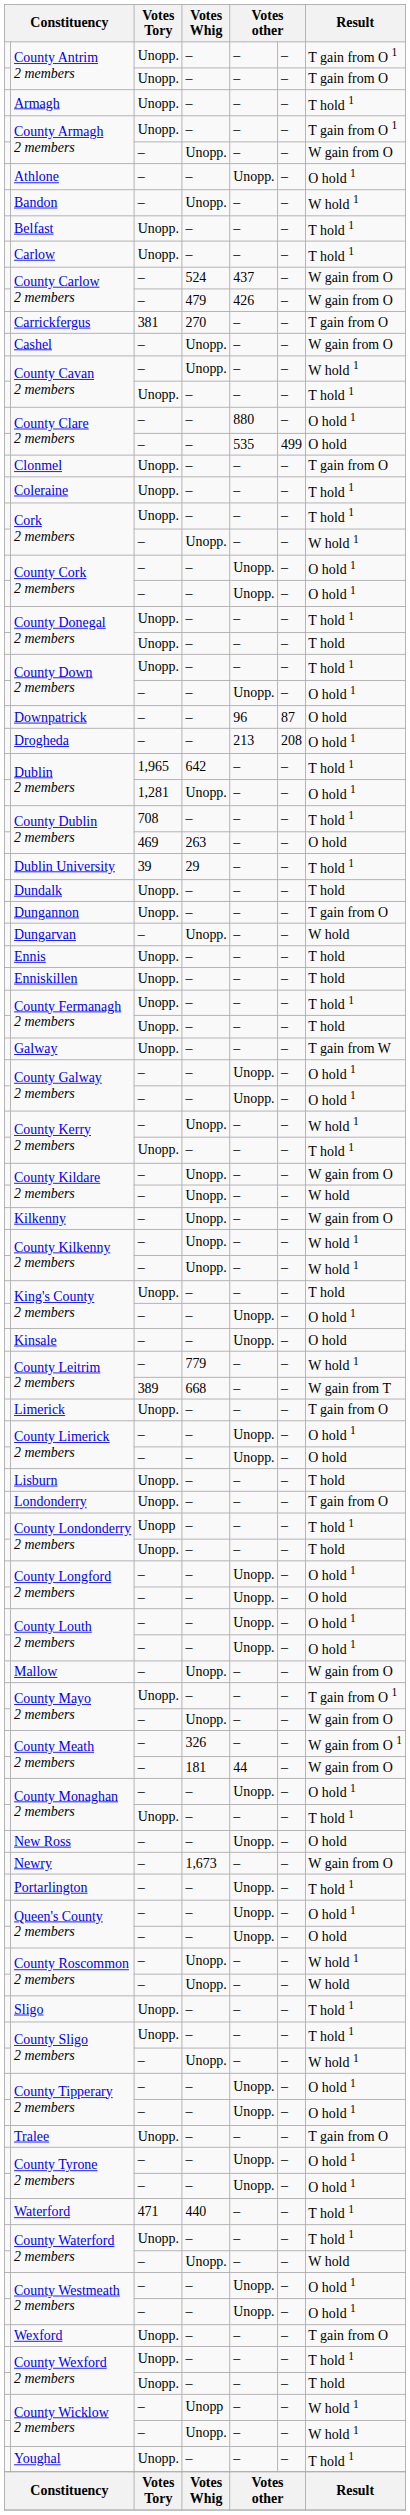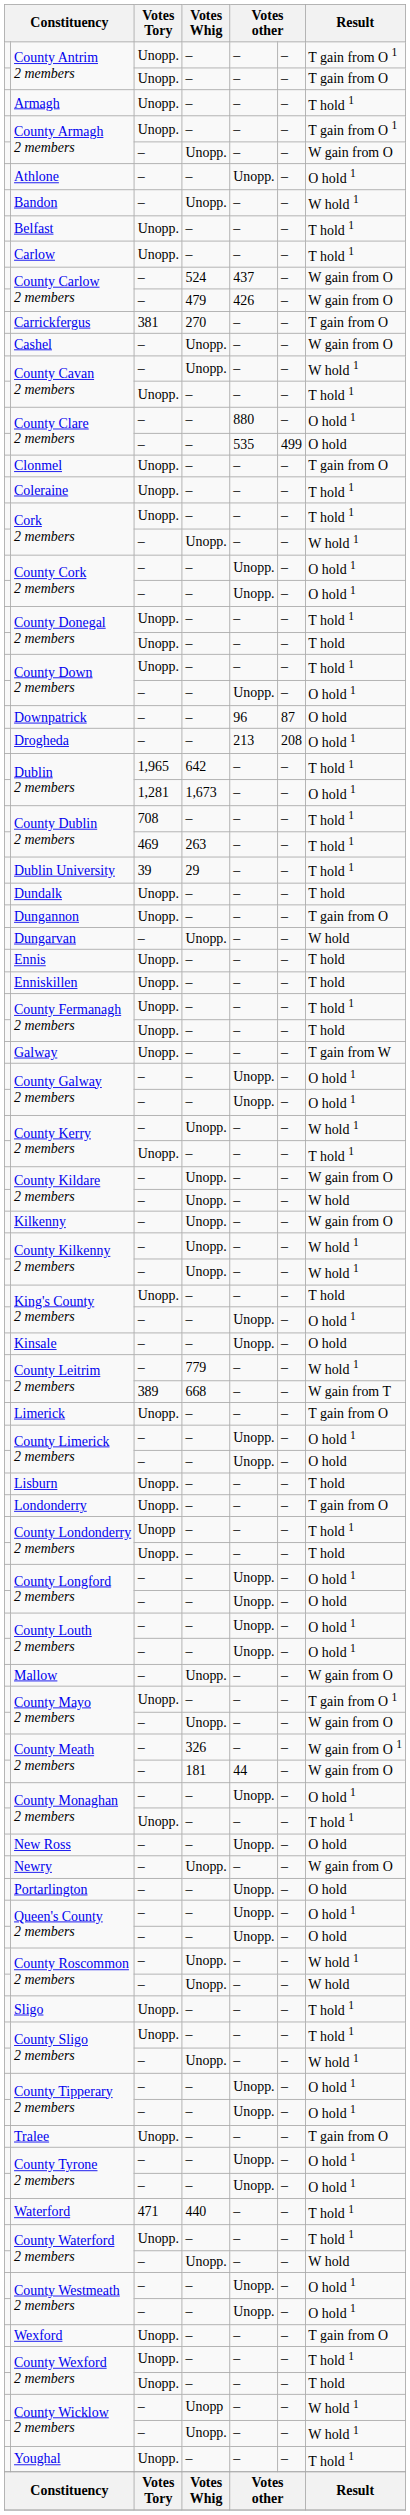(206, 792) Unopp. -> (201, 792) 1,673
(327, 842) O hold -> (331, 844) T hold 1
(201, 1863) 1,673 -> (206, 1867) Unopp.
(331, 1887) T hold 1 -> (327, 1889) O hold
